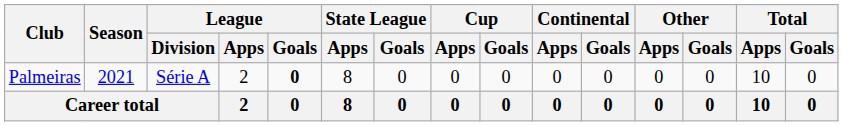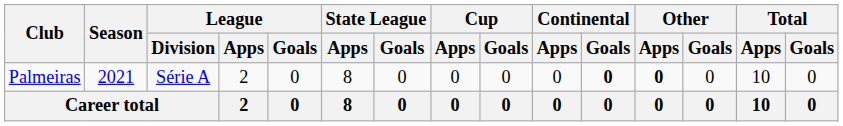(295, 76) bold -> (295, 76) normal
(608, 76) normal -> (608, 76) bold
(659, 76) normal -> (659, 76) bold
